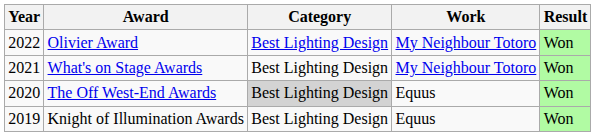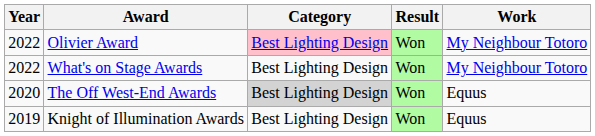columns swapped: (466, 17) <-> (565, 17)
(320, 42) no background -> (320, 42) pink background
(24, 67) 2021 -> (24, 67) 2022
